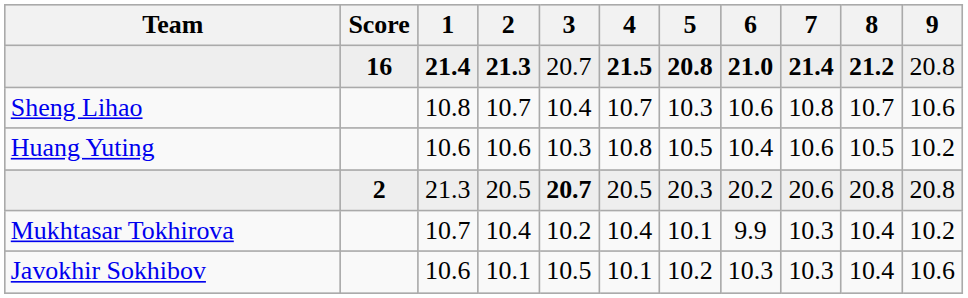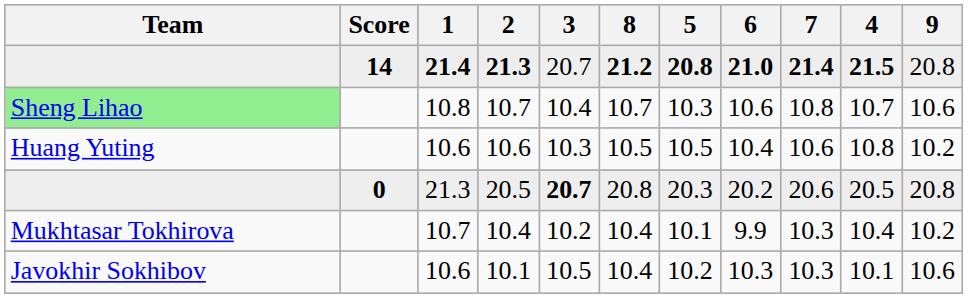columns swapped: (629, 25) <-> (872, 25)
(379, 66) 16 -> (379, 66) 14
(77, 107) no background -> (77, 107) lightgreen background
(379, 189) 2 -> (379, 189) 0
